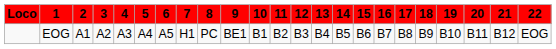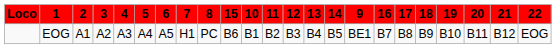columns swapped: (235, 14) <-> (364, 14)
